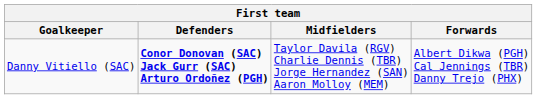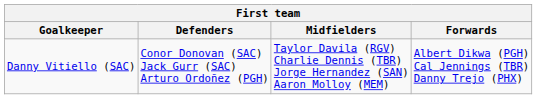(205, 66) bold -> (205, 66) normal
